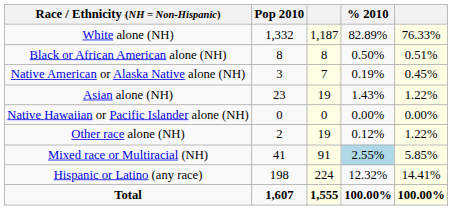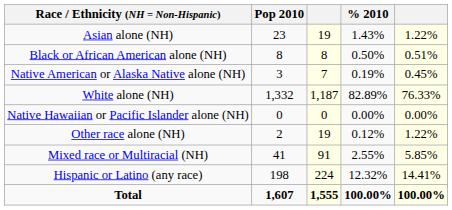rows swapped: (128, 34) <-> (128, 94)
(368, 154) lightblue background -> (368, 154) no background
